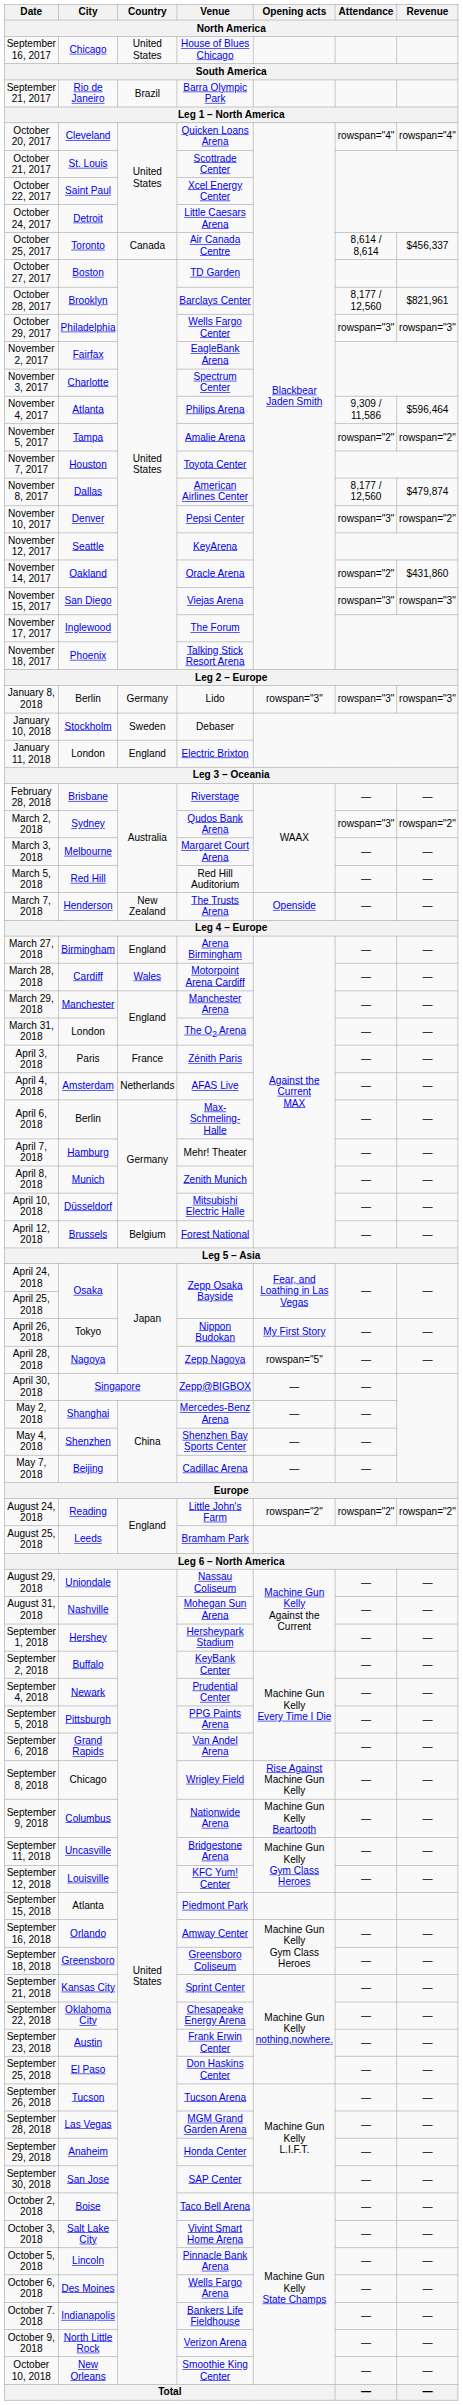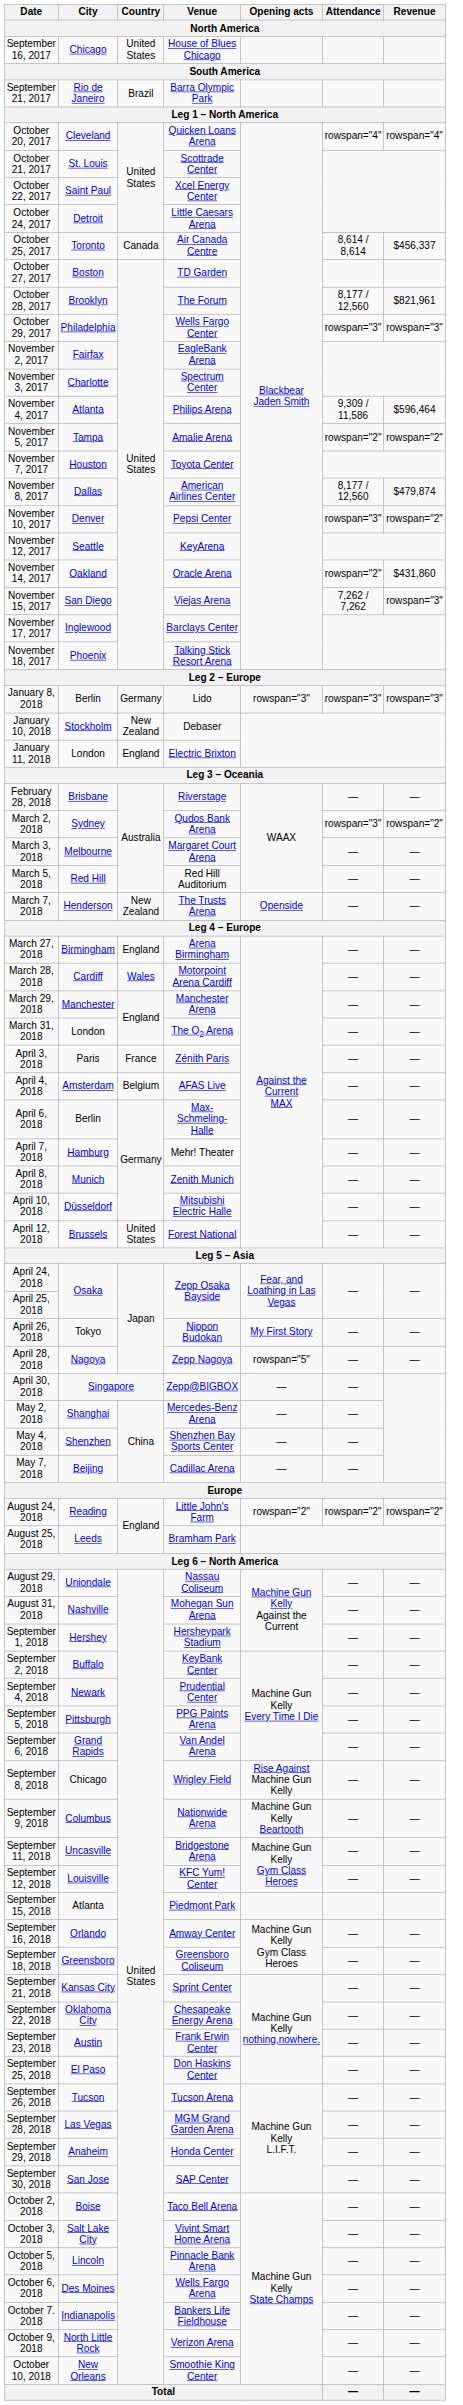(215, 300) Barclays Center -> (202, 300) The Forum
(366, 601) rowspan="3" -> (353, 601) 7,262 / 7,262
(215, 628) The Forum -> (202, 628) Barclays Center
(147, 726) Sweden -> (141, 726) New Zealand
(147, 1086) Netherlands -> (141, 1086) Belgium
(147, 1234) Belgium -> (141, 1234) United States
